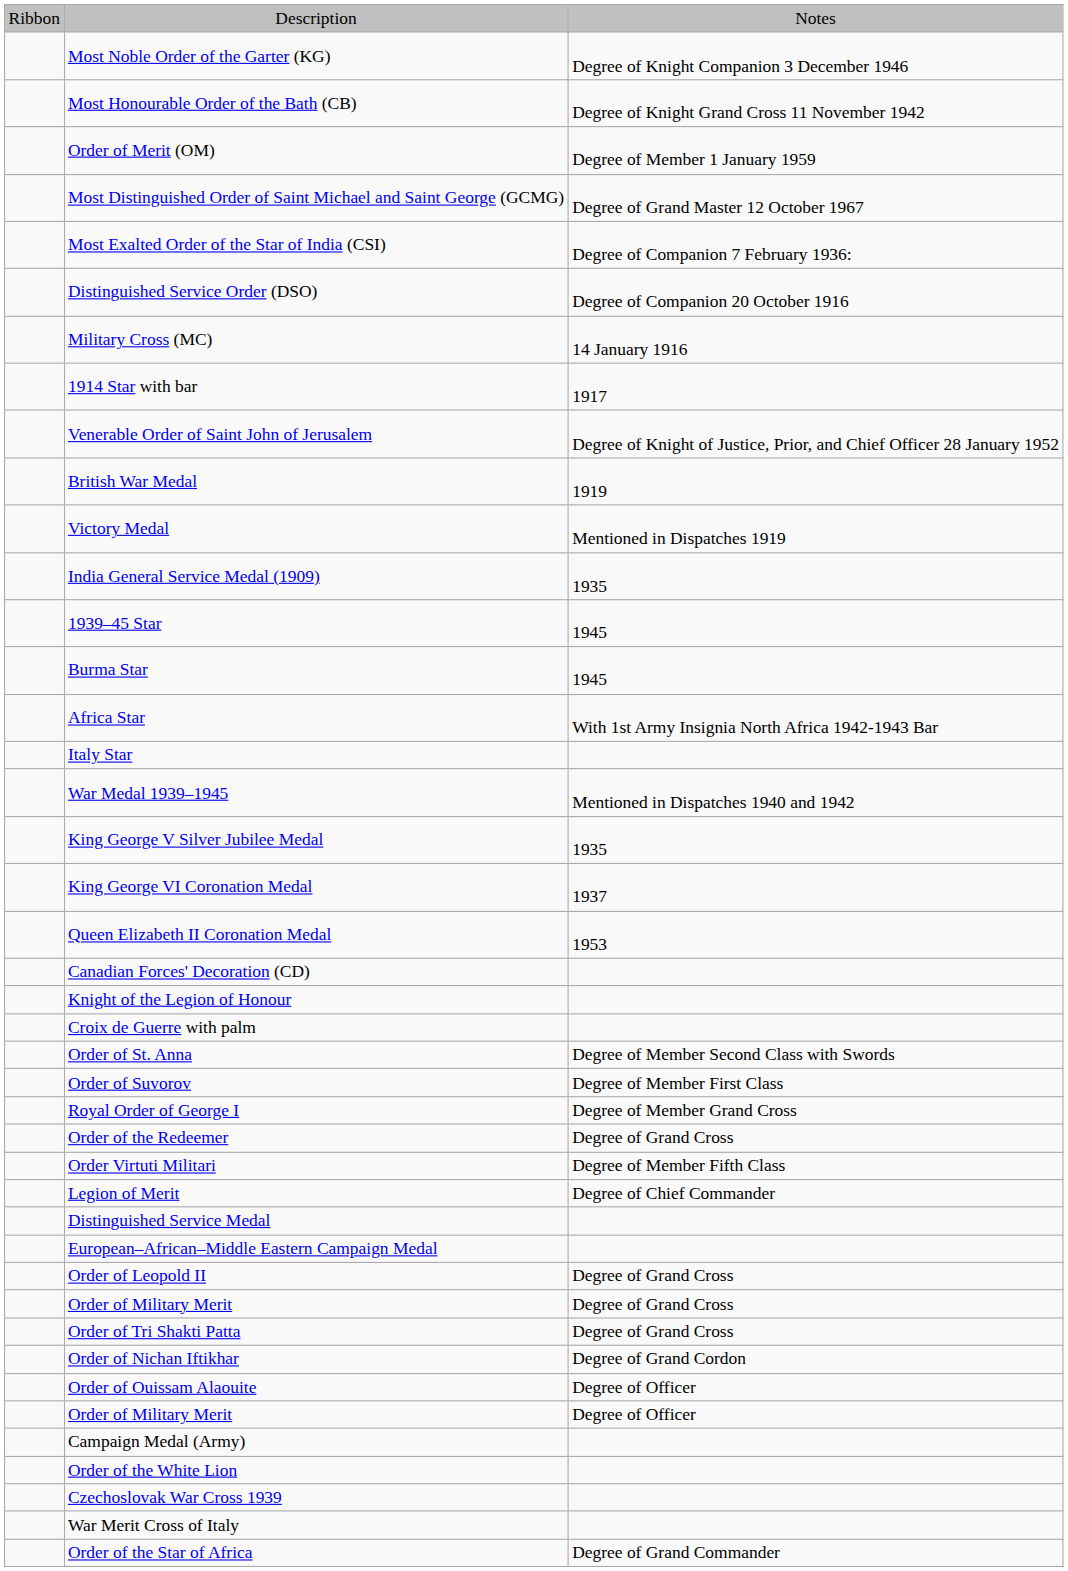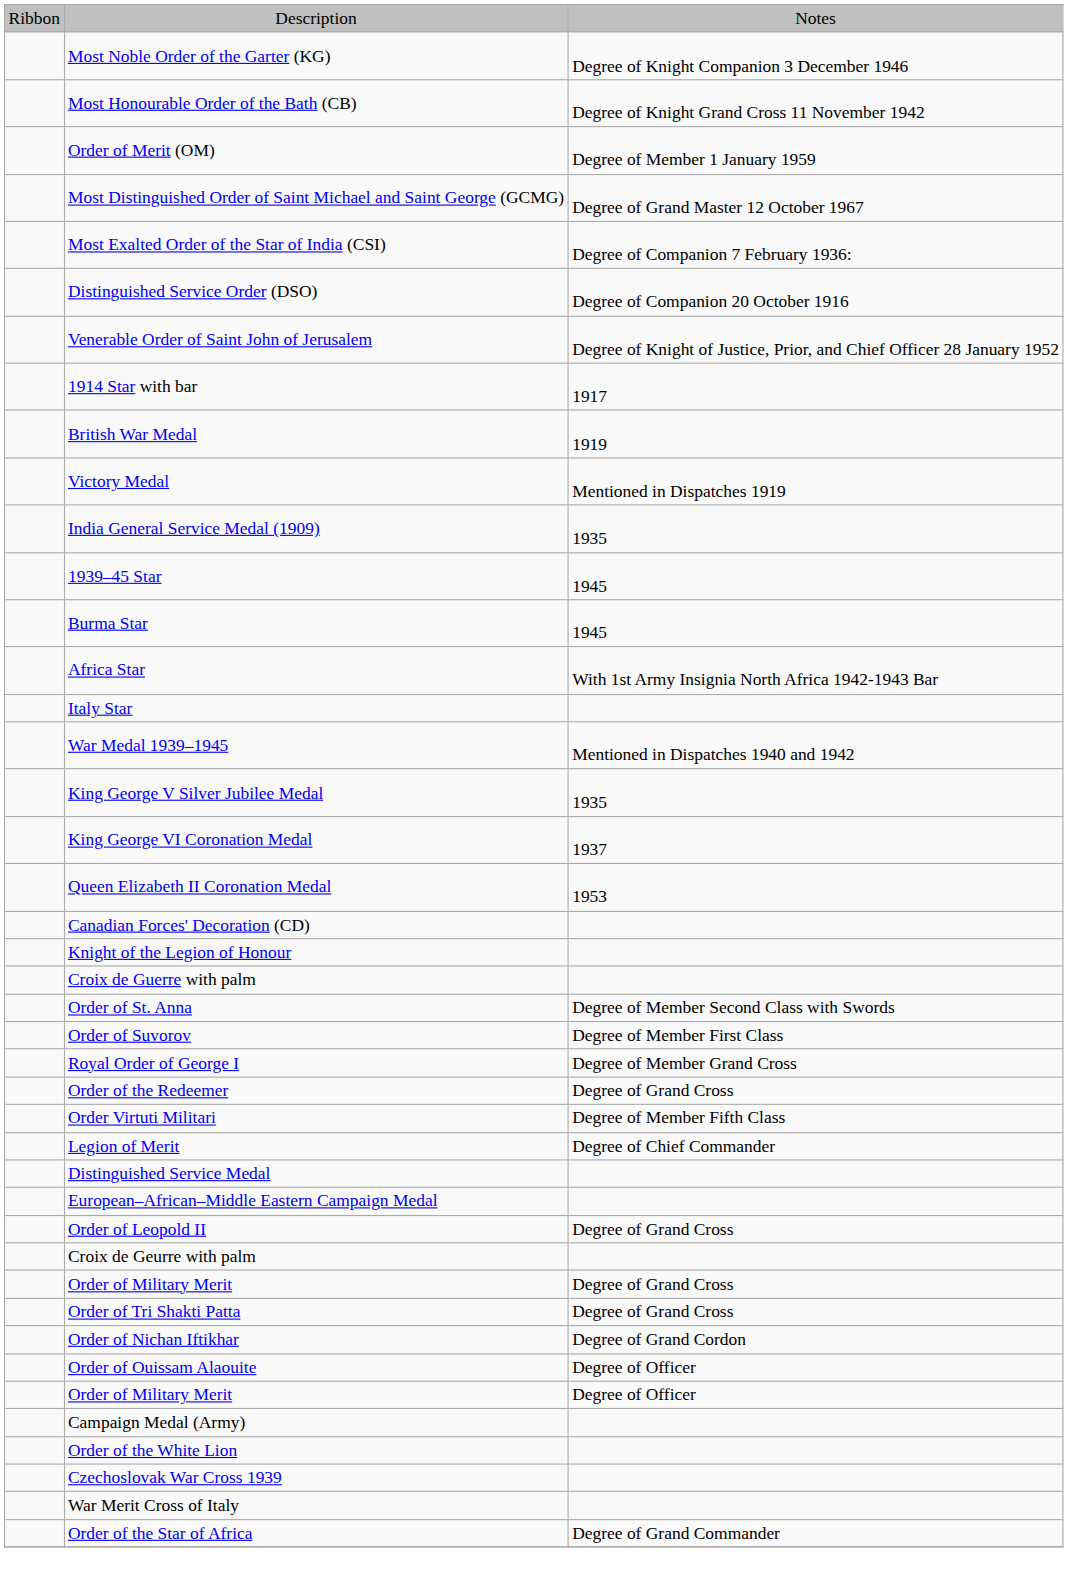- row: (140, 339)
rows swapped: (220, 434) <-> (133, 386)
+ row: (162, 1256)
